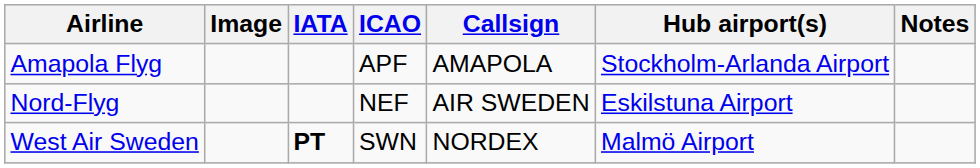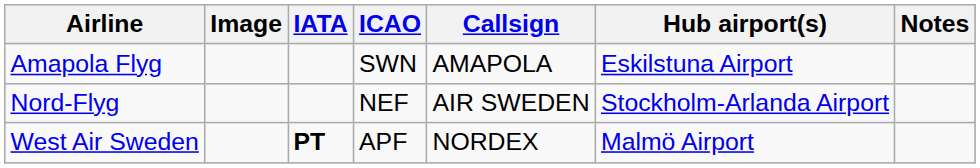(383, 63) APF -> (388, 63) SWN
(745, 63) Stockholm-Arlanda Airport -> (697, 63) Eskilstuna Airport
(697, 102) Eskilstuna Airport -> (745, 102) Stockholm-Arlanda Airport
(388, 142) SWN -> (383, 142) APF
